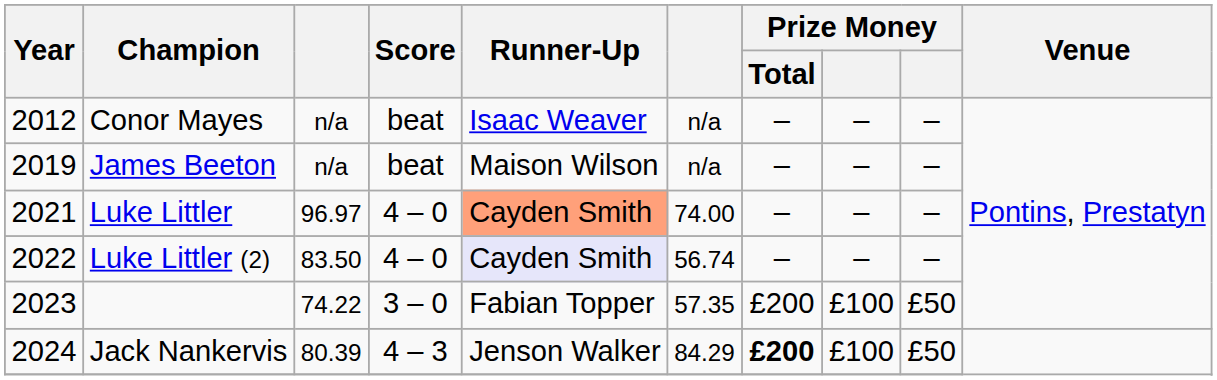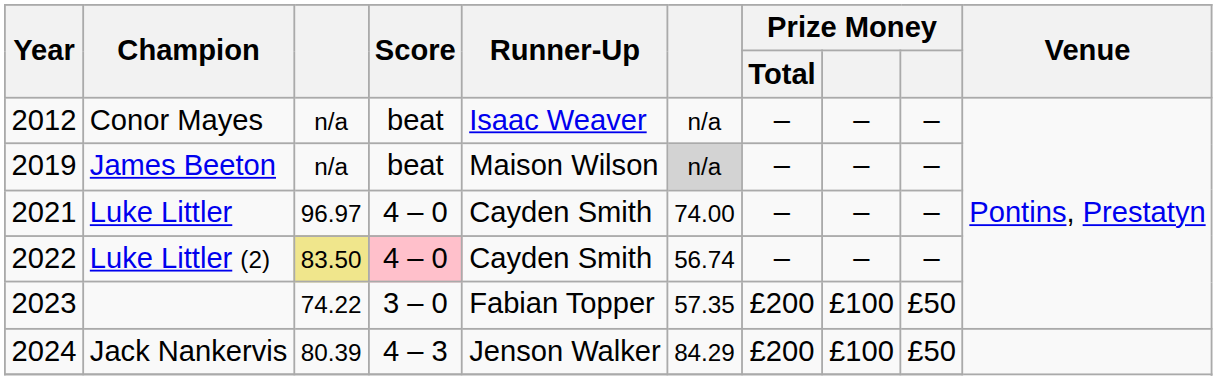(704, 167) no background -> (704, 167) lightgrey background
(561, 212) lightsalmon background -> (561, 212) no background
(331, 260) no background -> (331, 260) khaki background
(415, 258) no background -> (415, 258) pink background
(561, 258) lavender background -> (561, 258) no background
(782, 350) bold -> (782, 350) normal
